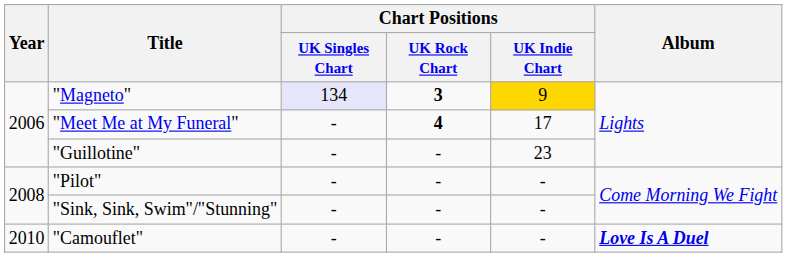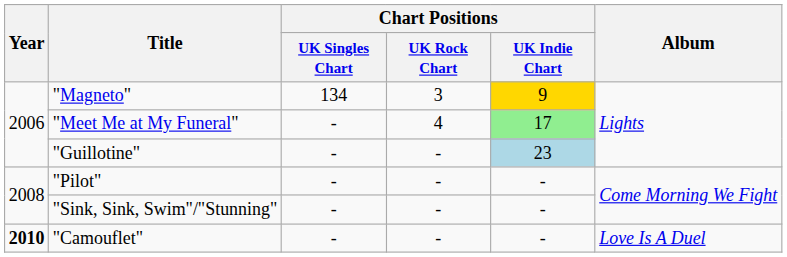(334, 95) lavender background -> (334, 95) no background
(438, 95) bold -> (438, 95) normal
(438, 124) bold -> (438, 124) normal
(543, 124) no background -> (543, 124) lightgreen background
(543, 152) no background -> (543, 152) lightblue background
(27, 237) normal -> (27, 237) bold
(654, 237) bold -> (652, 237) normal
